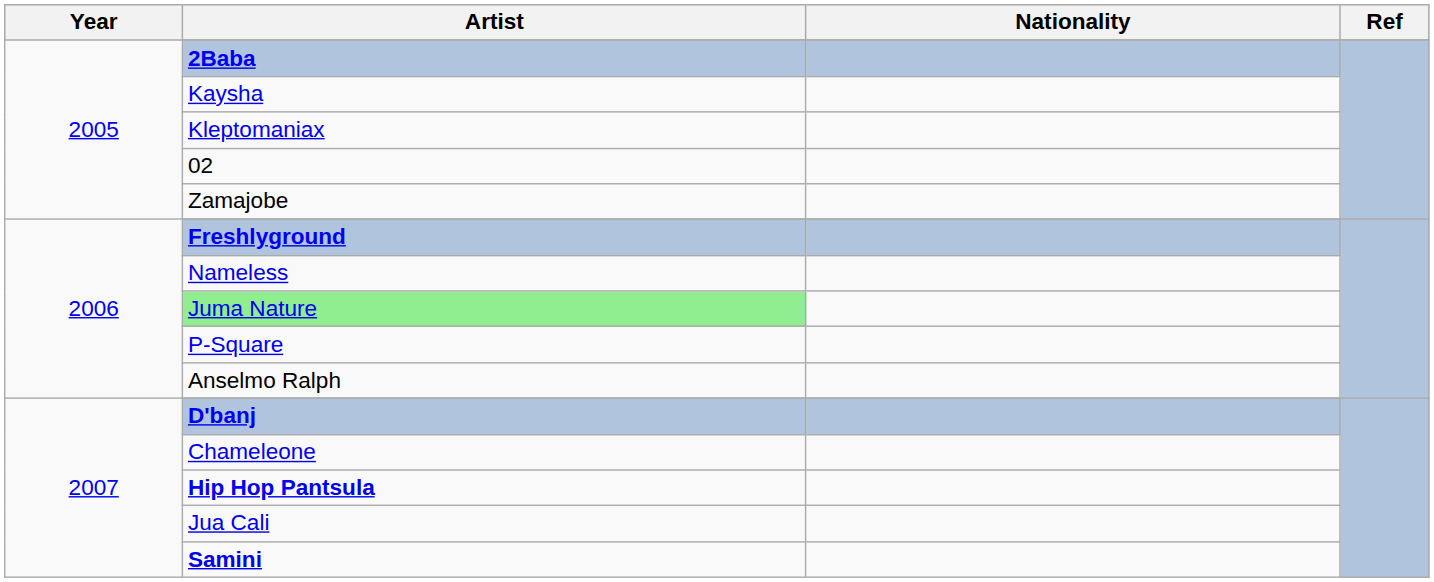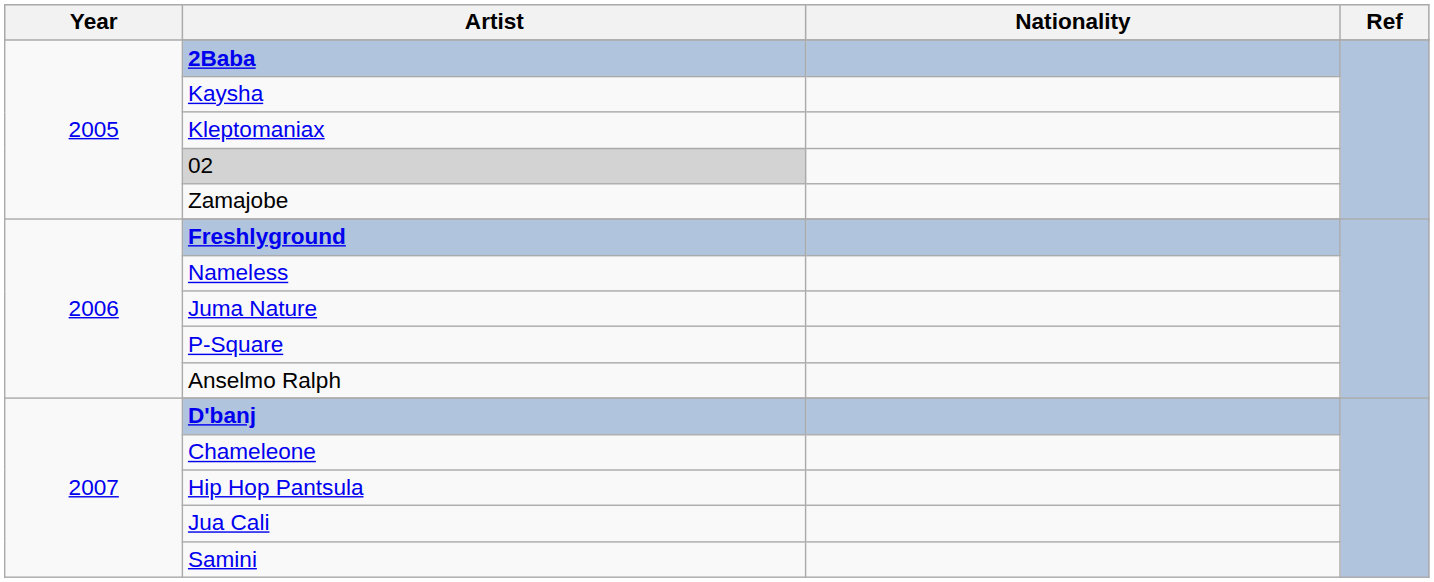(200, 165) no background -> (200, 165) lightgrey background
(253, 308) lightgreen background -> (253, 308) no background
(281, 487) bold -> (276, 487) normal
(225, 559) bold -> (222, 559) normal
